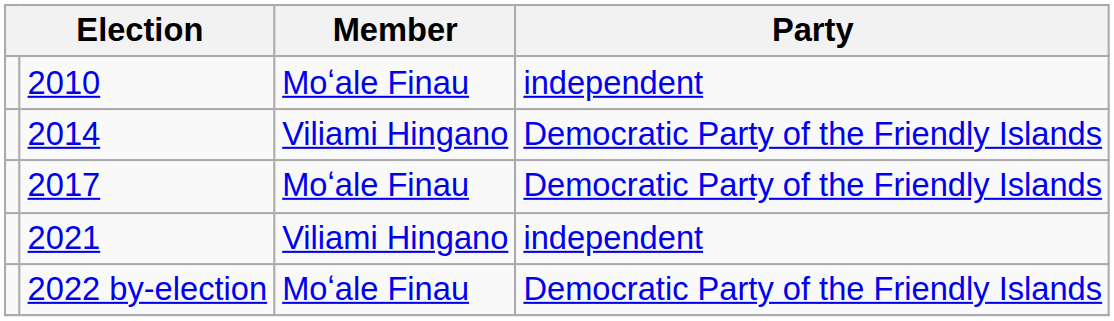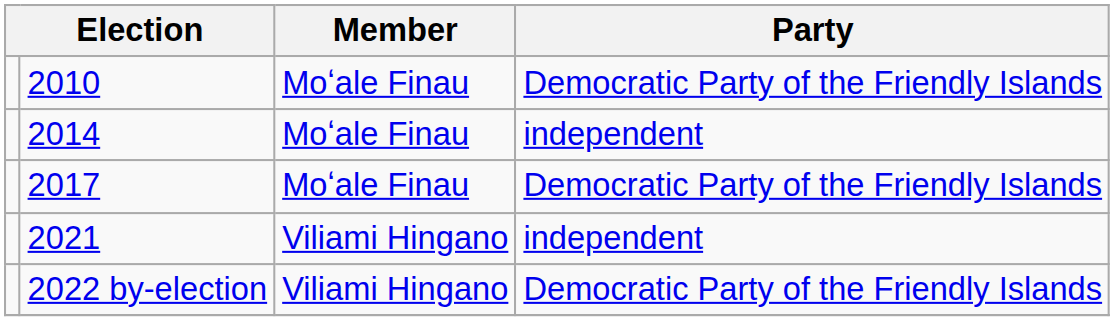(613, 82) independent -> (813, 82) Democratic Party of the Friendly Islands
(395, 133) Viliami Hingano -> (376, 133) Moʻale Finau
(813, 133) Democratic Party of the Friendly Islands -> (613, 133) independent
(376, 289) Moʻale Finau -> (395, 289) Viliami Hingano
